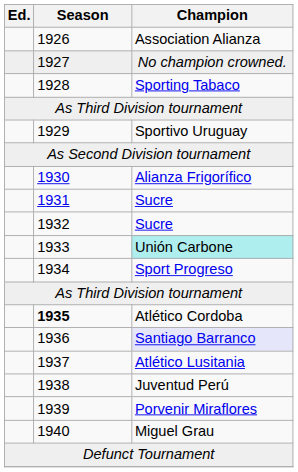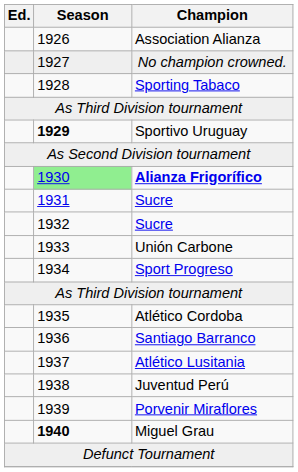(53, 131) normal -> (53, 131) bold
(53, 177) no background -> (53, 177) lightgreen background
(193, 177) normal -> (198, 177) bold
(184, 246) paleturquoise background -> (184, 246) no background
(53, 316) bold -> (53, 316) normal
(195, 339) lavender background -> (195, 339) no background
(53, 431) normal -> (53, 431) bold
